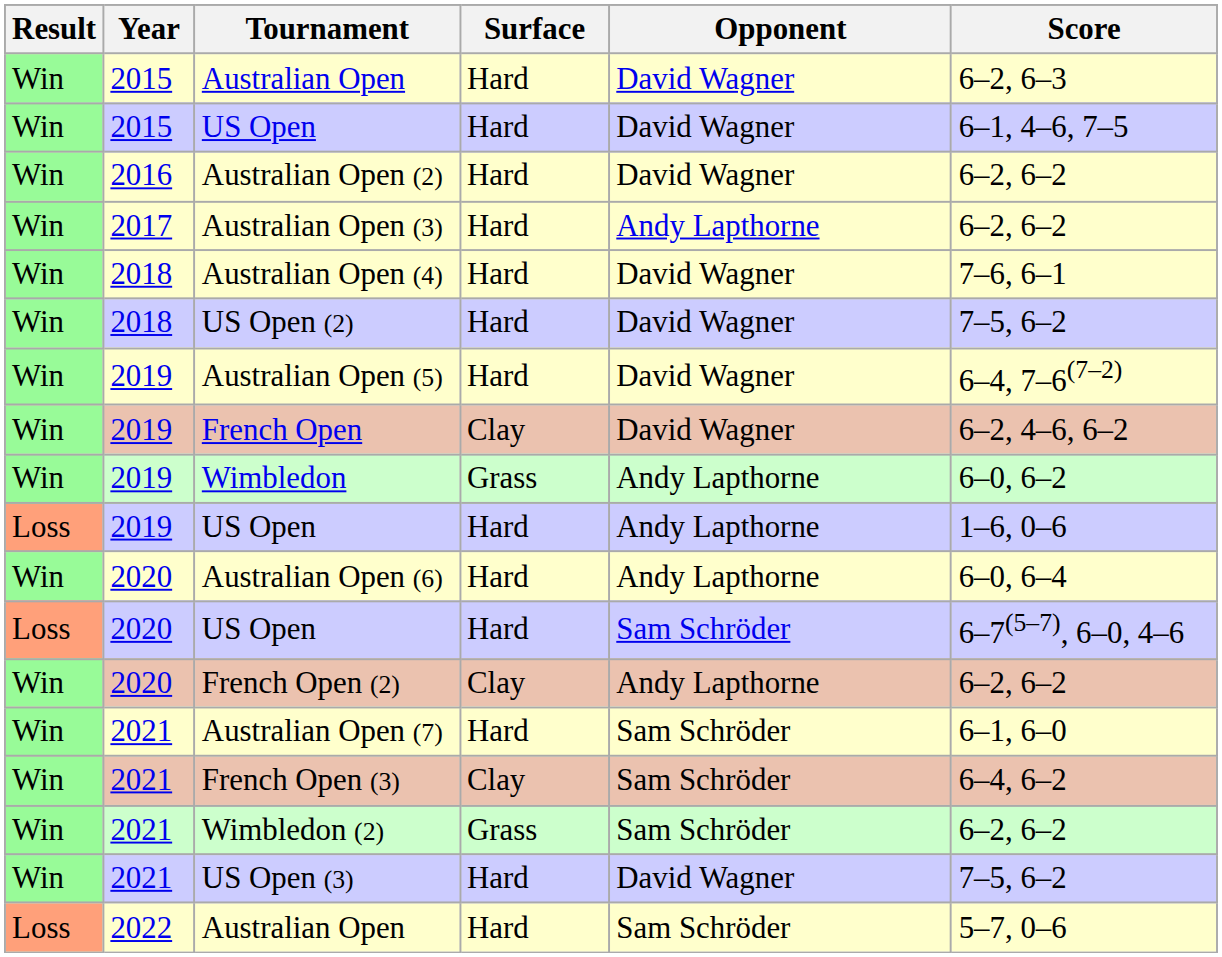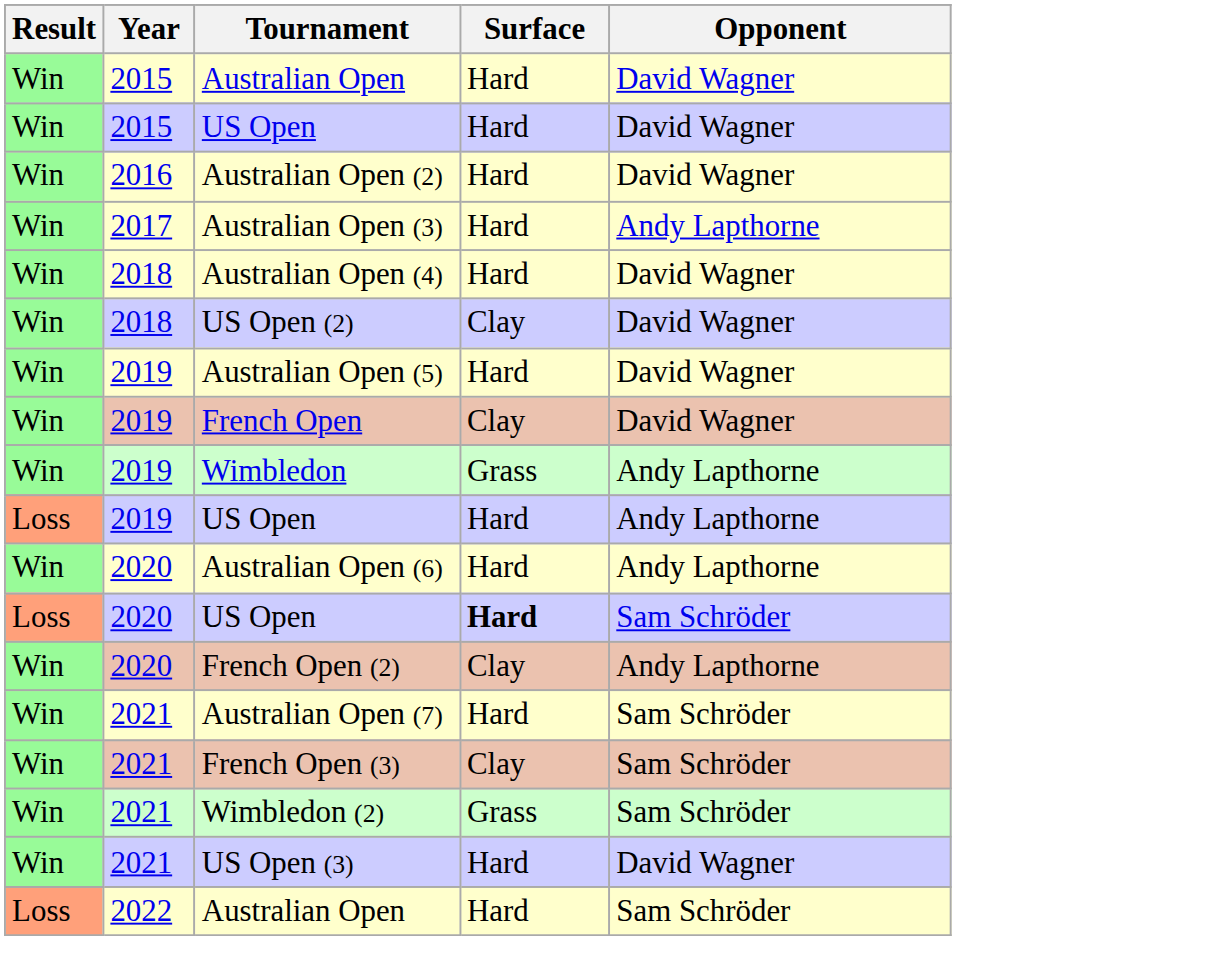- column: (1084, 28)
(498, 322) Hard -> (496, 322) Clay
(498, 629) normal -> (502, 616) bold
